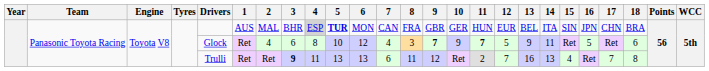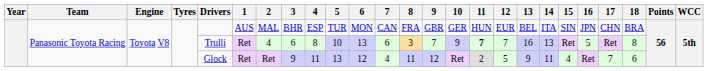(315, 27) lightgrey background -> (315, 27) no background
(338, 27) bold -> (337, 27) normal
(215, 43) Glock -> (215, 43) Trulli
(363, 43) 12 -> (362, 43) 13
(388, 43) 4 -> (387, 43) 6
(435, 43) bold -> (434, 43) normal
(506, 43) 5 -> (505, 43) 7
(529, 43) 9 -> (528, 43) 16
(550, 43) 11 -> (549, 43) 13
(635, 43) 6 -> (634, 43) 8
(215, 59) Trulli -> (215, 59) Glock
(293, 59) bold -> (293, 59) normal
(363, 59) 13 -> (362, 59) 12
(388, 59) 6 -> (387, 59) 4
(506, 59) 7 -> (505, 59) 5
(529, 59) 16 -> (528, 59) 9
(550, 59) 13 -> (549, 59) 11
(635, 59) 8 -> (634, 59) 6
